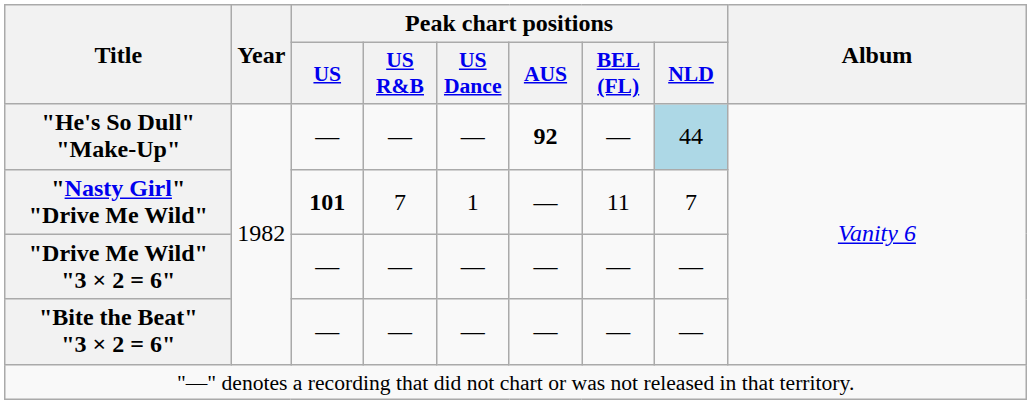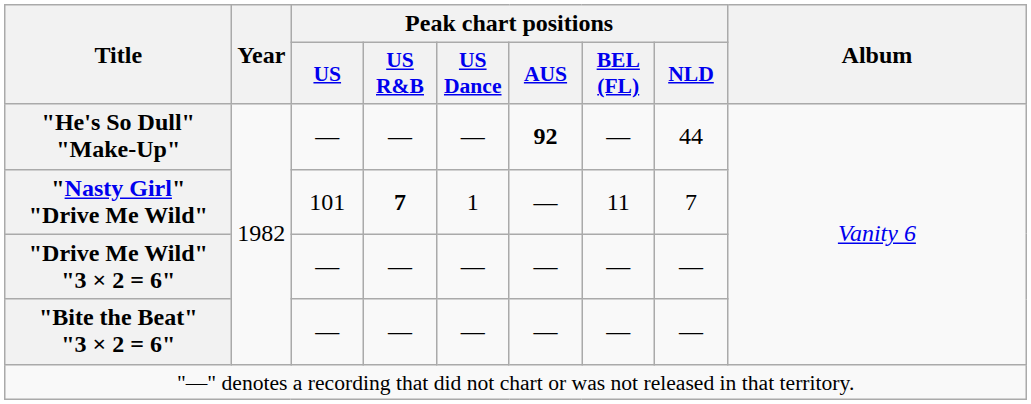(691, 136) lightblue background -> (691, 136) no background
(327, 201) bold -> (327, 201) normal
(400, 201) normal -> (400, 201) bold
